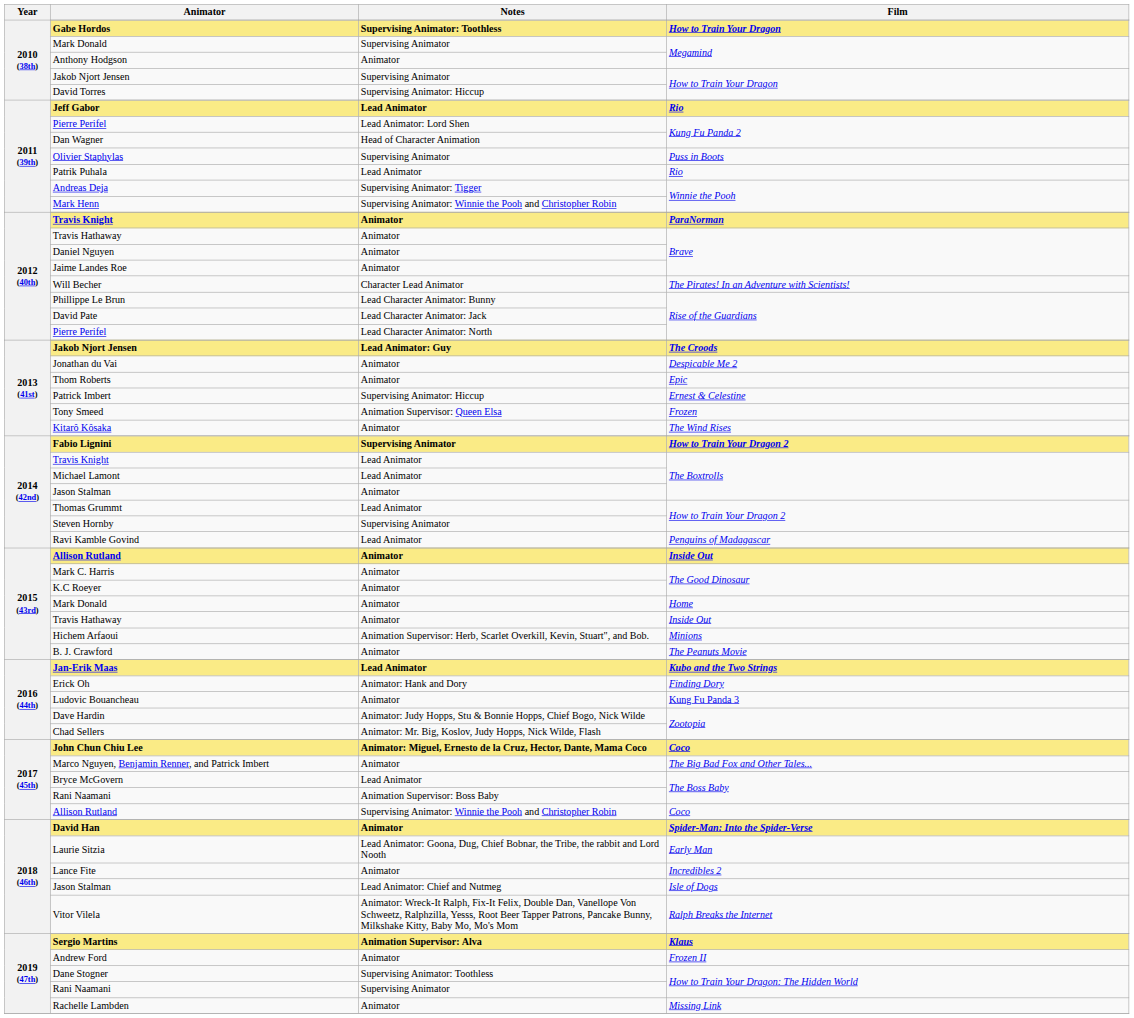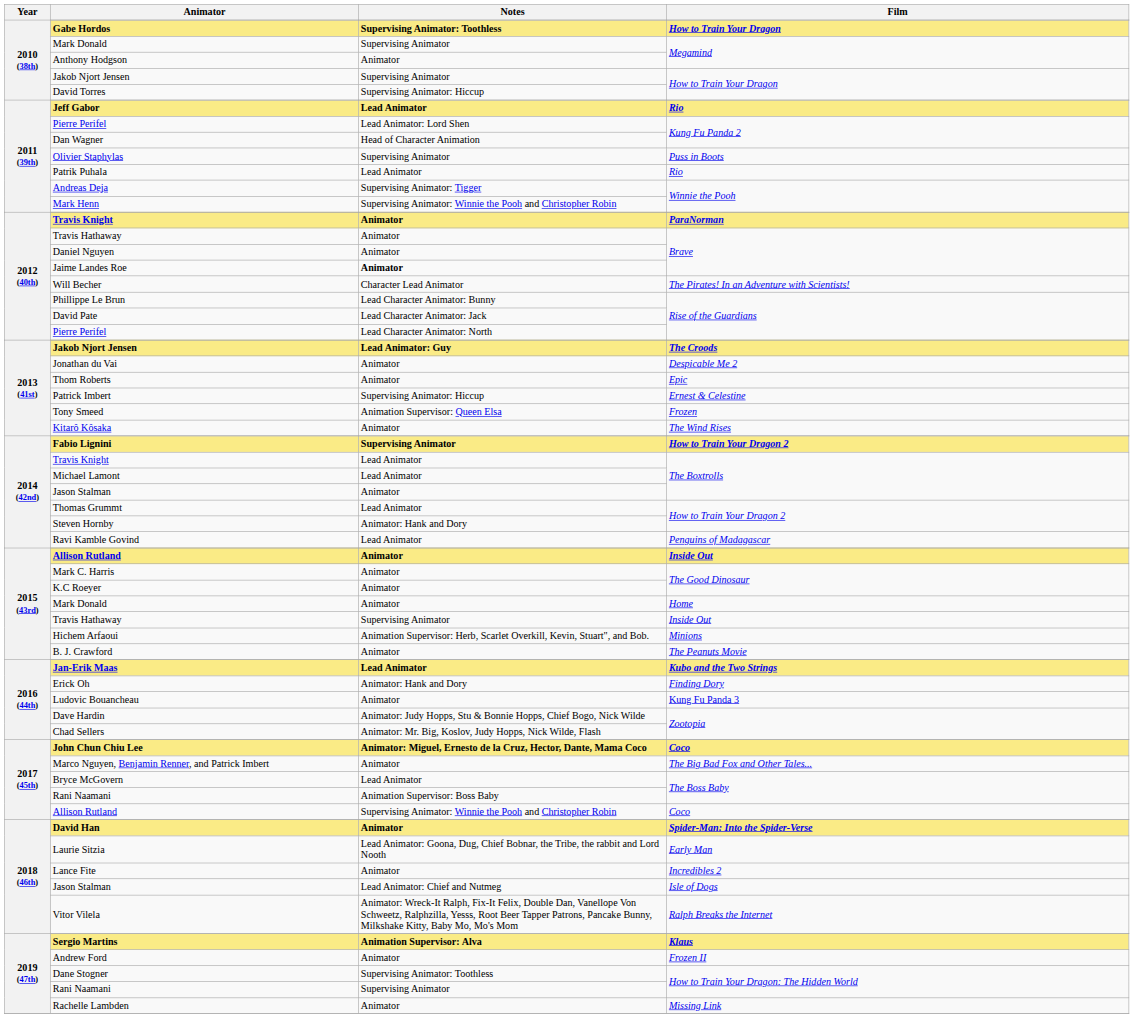(380, 268) normal -> (382, 268) bold
(405, 524) Supervising Animator -> (414, 524) Animator: Hank and Dory
(380, 619) Animator -> (405, 619) Supervising Animator
